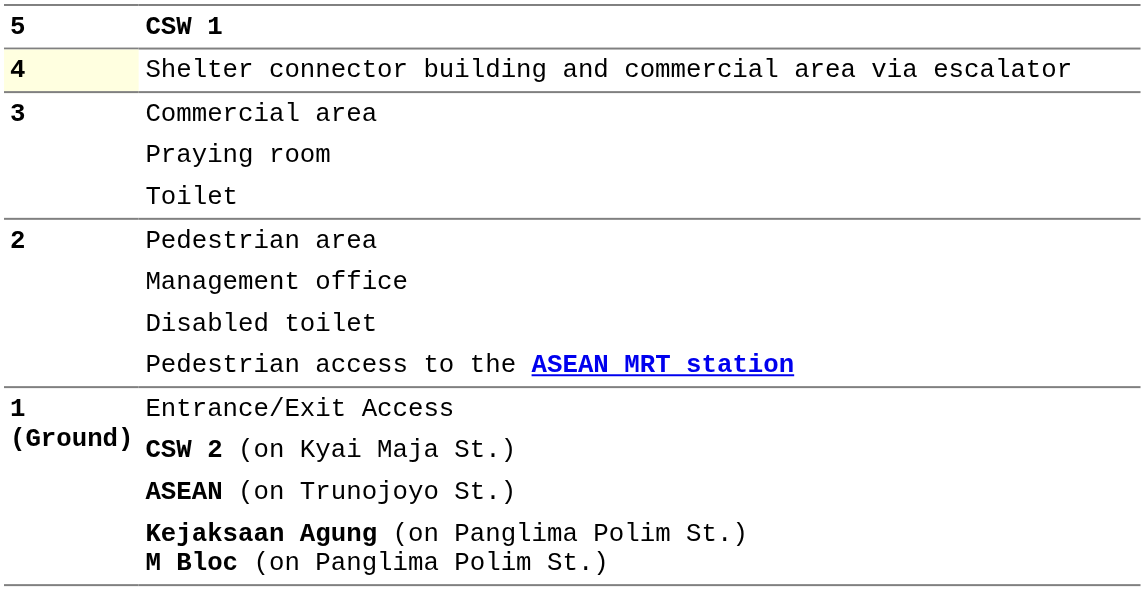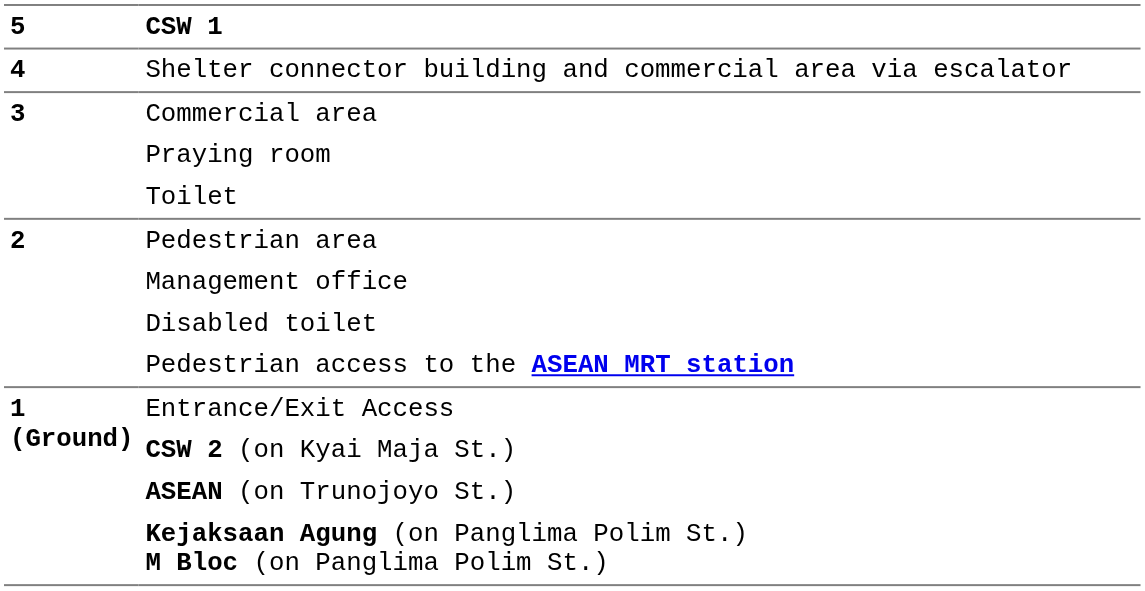(18, 70) lightyellow background -> (18, 70) no background
